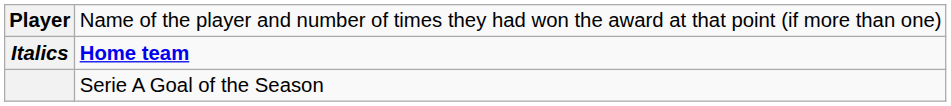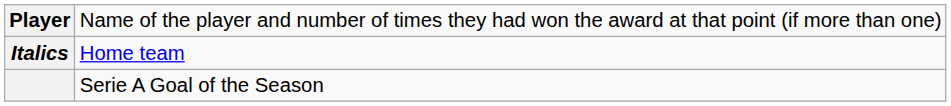(134, 52) bold -> (132, 52) normal
